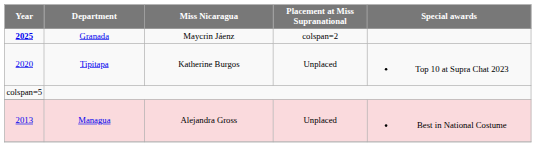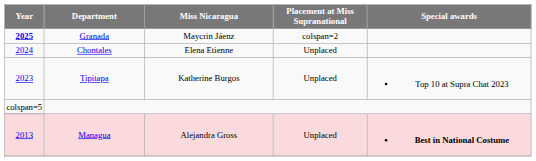+ row: (94, 50)
(24, 64) 2020 -> (24, 78) 2023
(449, 125) normal -> (449, 140) bold
